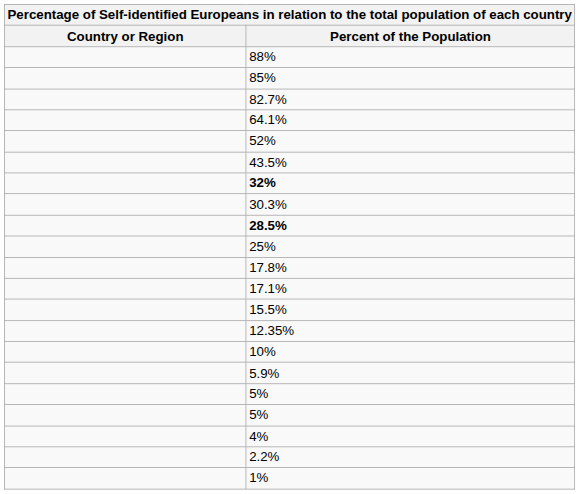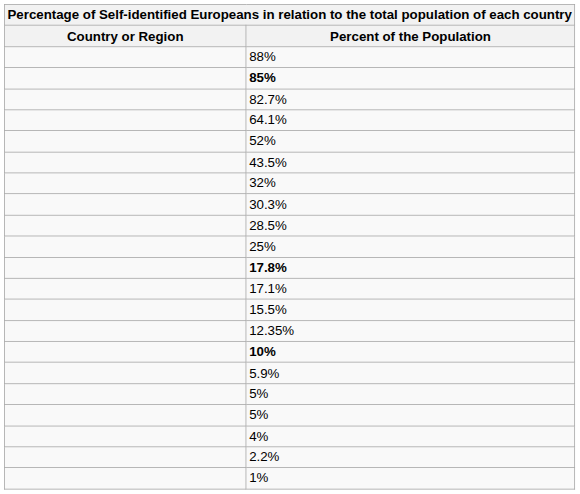(262, 78) normal -> (262, 78) bold
(262, 183) bold -> (262, 183) normal
(268, 225) bold -> (268, 225) normal
(268, 267) normal -> (268, 267) bold
(262, 352) normal -> (262, 352) bold
